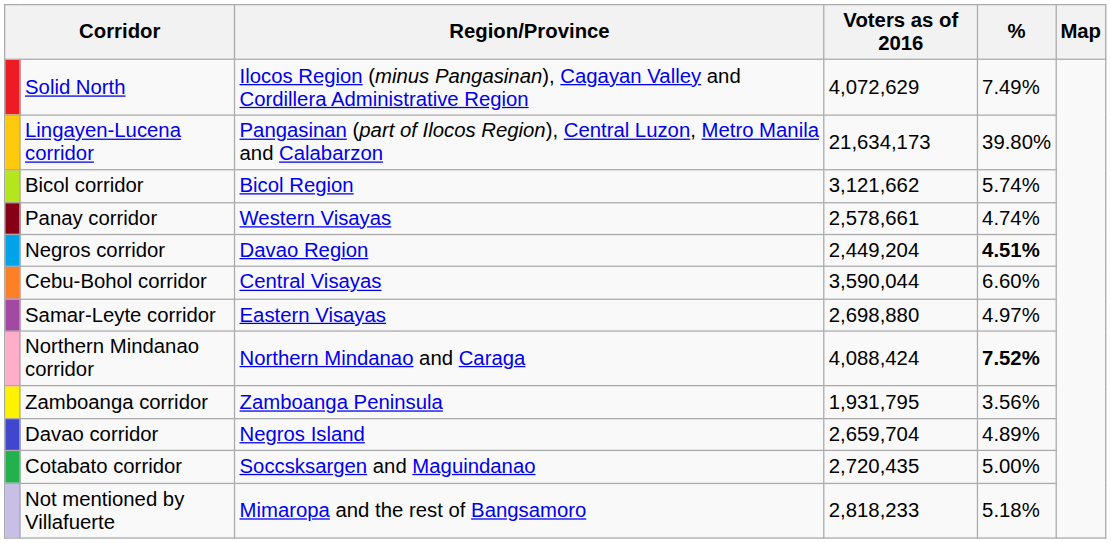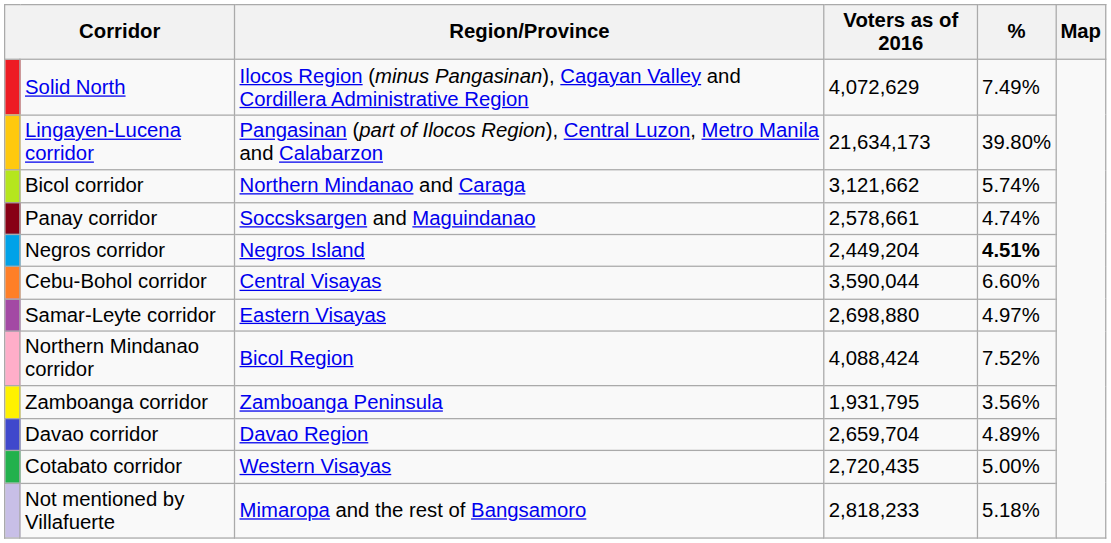(297, 185) Bicol Region -> (382, 185) Northern Mindanao and Caraga
(315, 218) Western Visayas -> (388, 218) Soccsksargen and Maguindanao
(304, 250) Davao Region -> (302, 250) Negros Island
(382, 358) Northern Mindanao and Caraga -> (297, 358) Bicol Region
(1011, 358) bold -> (1011, 358) normal
(302, 434) Negros Island -> (304, 434) Davao Region
(388, 466) Soccsksargen and Maguindanao -> (315, 466) Western Visayas
